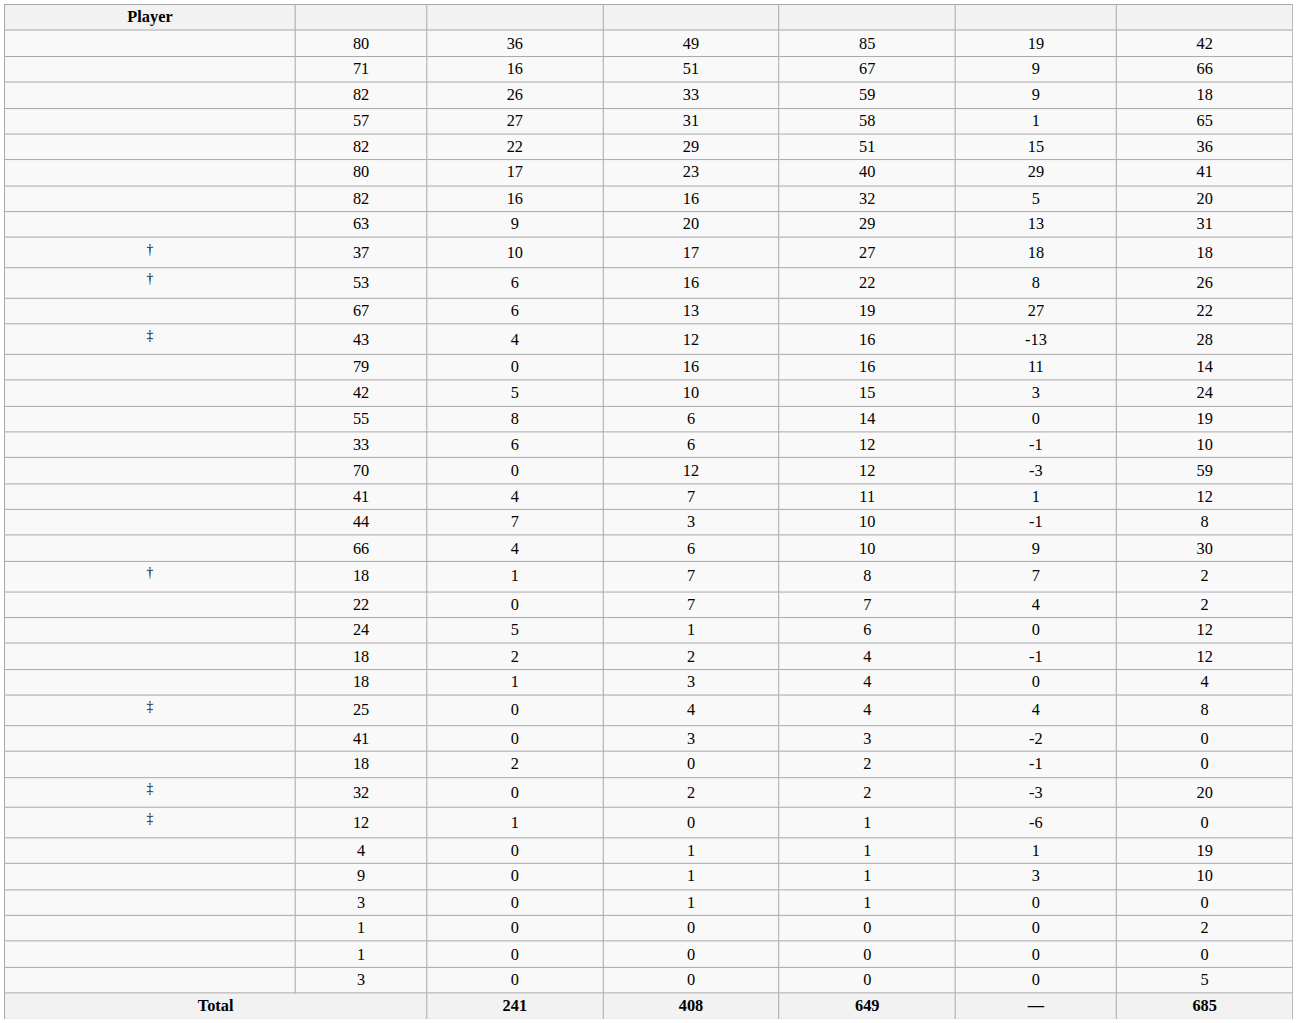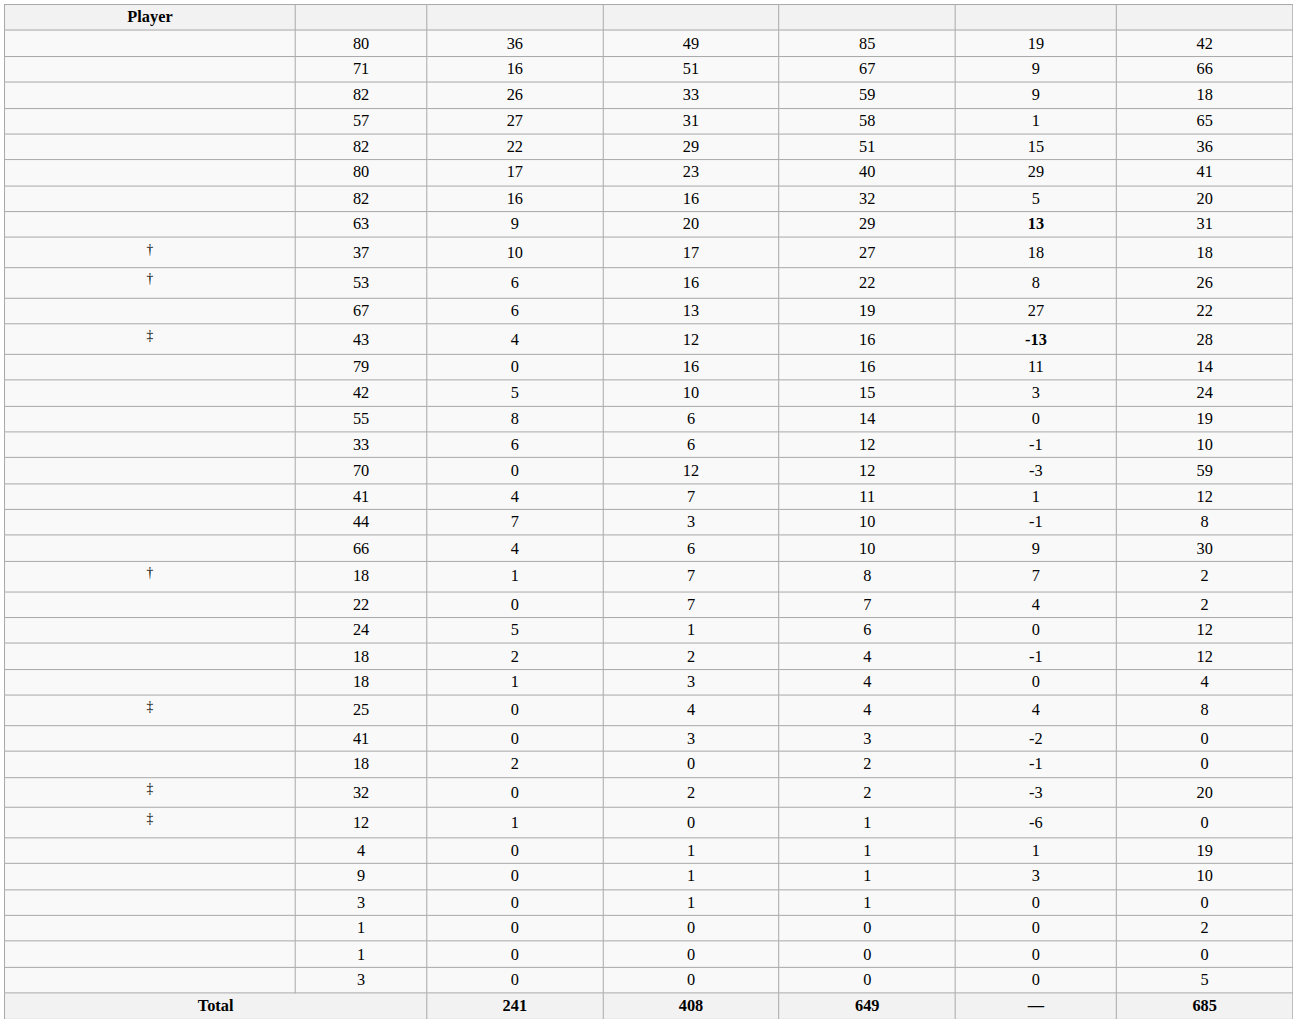(1036, 224) normal -> (1036, 224) bold
(1036, 339) normal -> (1036, 339) bold
